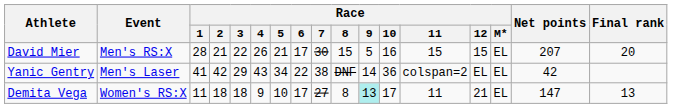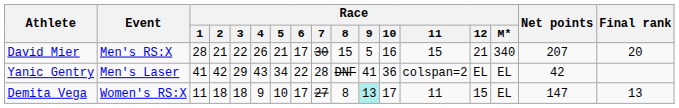(481, 53) 15 -> (481, 53) 21
(501, 53) EL -> (504, 53) 340
(321, 73) 38 -> (321, 73) 28
(369, 73) 14 -> (369, 73) 41
(481, 93) 21 -> (481, 93) 15
